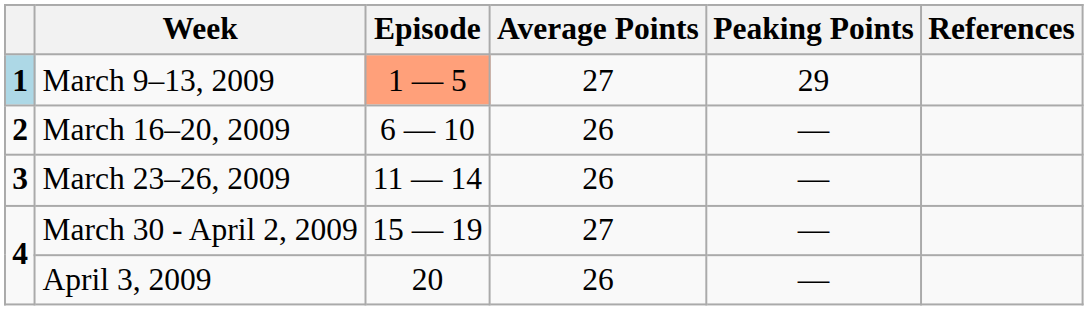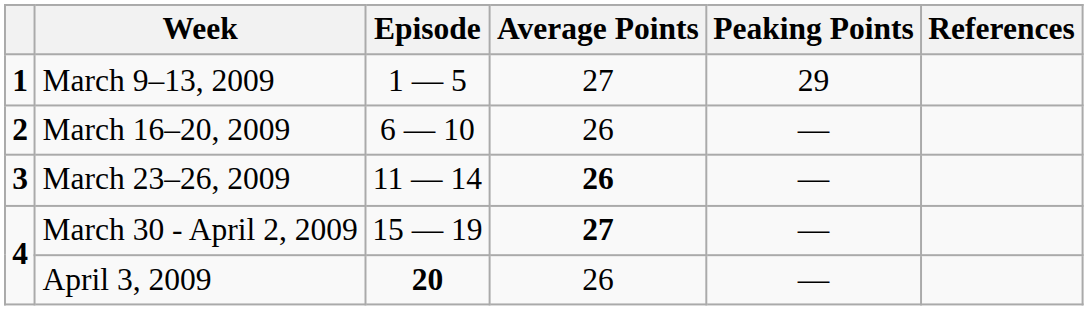(20, 79) lightblue background -> (20, 79) no background
(427, 79) lightsalmon background -> (427, 79) no background
(598, 179) normal -> (598, 179) bold
(598, 229) normal -> (598, 229) bold
(427, 279) normal -> (427, 279) bold
